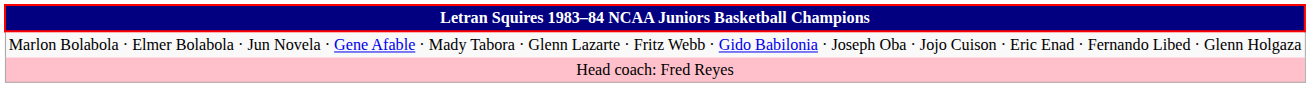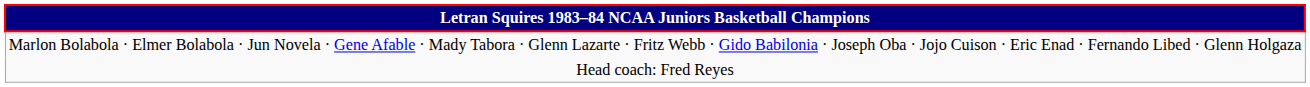(655, 69) pink background -> (655, 69) no background
